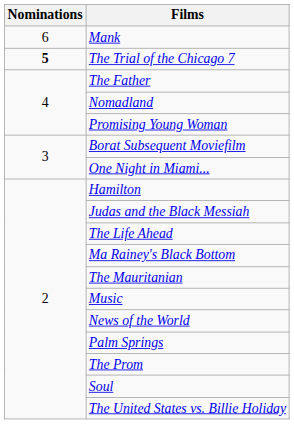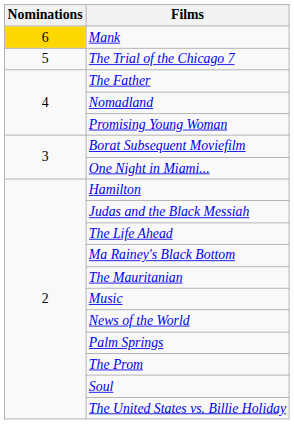(45, 37) no background -> (45, 37) gold background
(45, 59) bold -> (45, 59) normal
